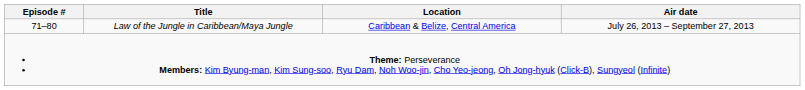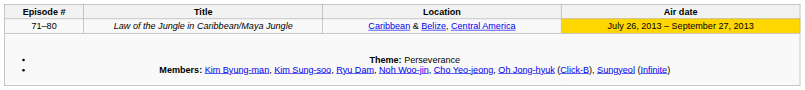(681, 26) no background -> (681, 26) gold background
